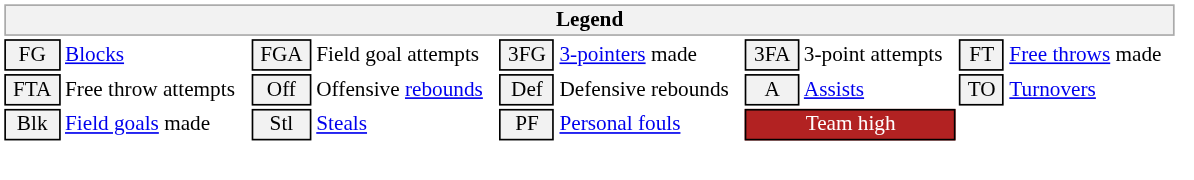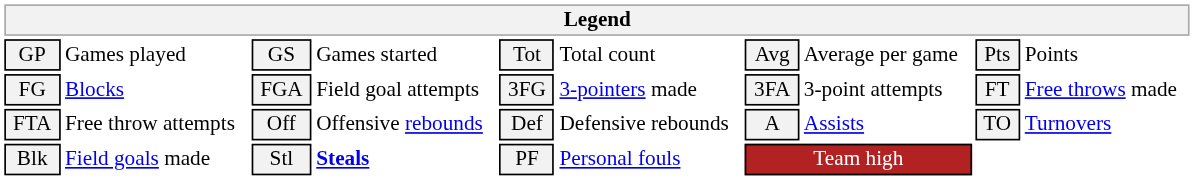+ row: (32, 54)
(342, 124) normal -> (343, 159) bold
